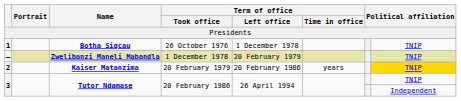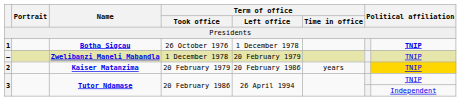(413, 45) normal -> (413, 45) bold
